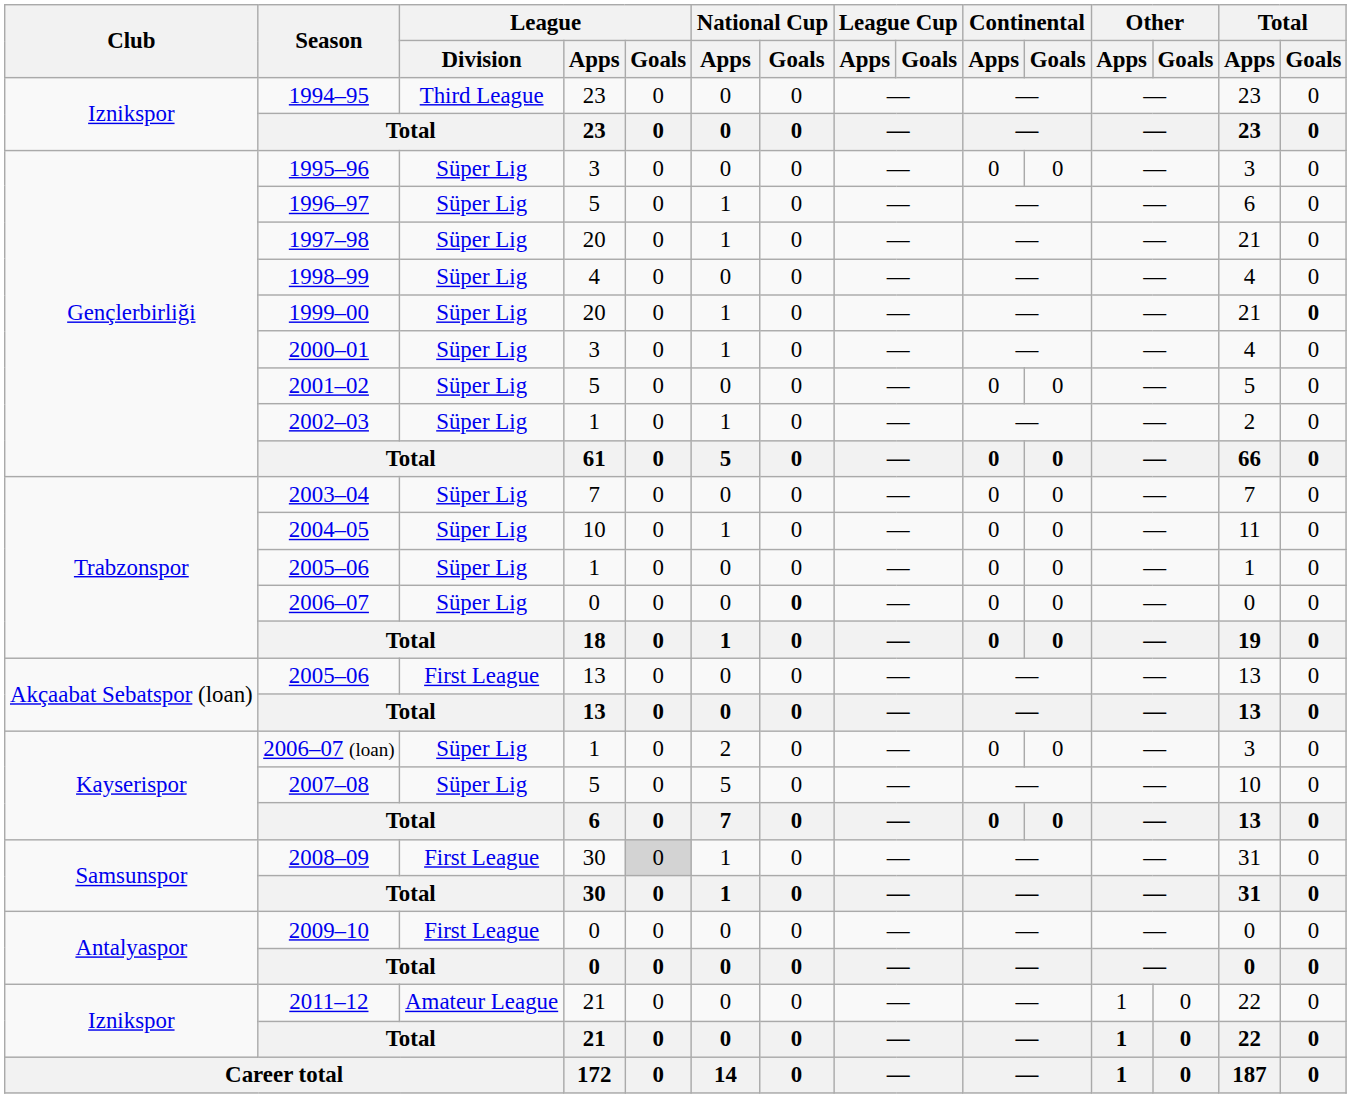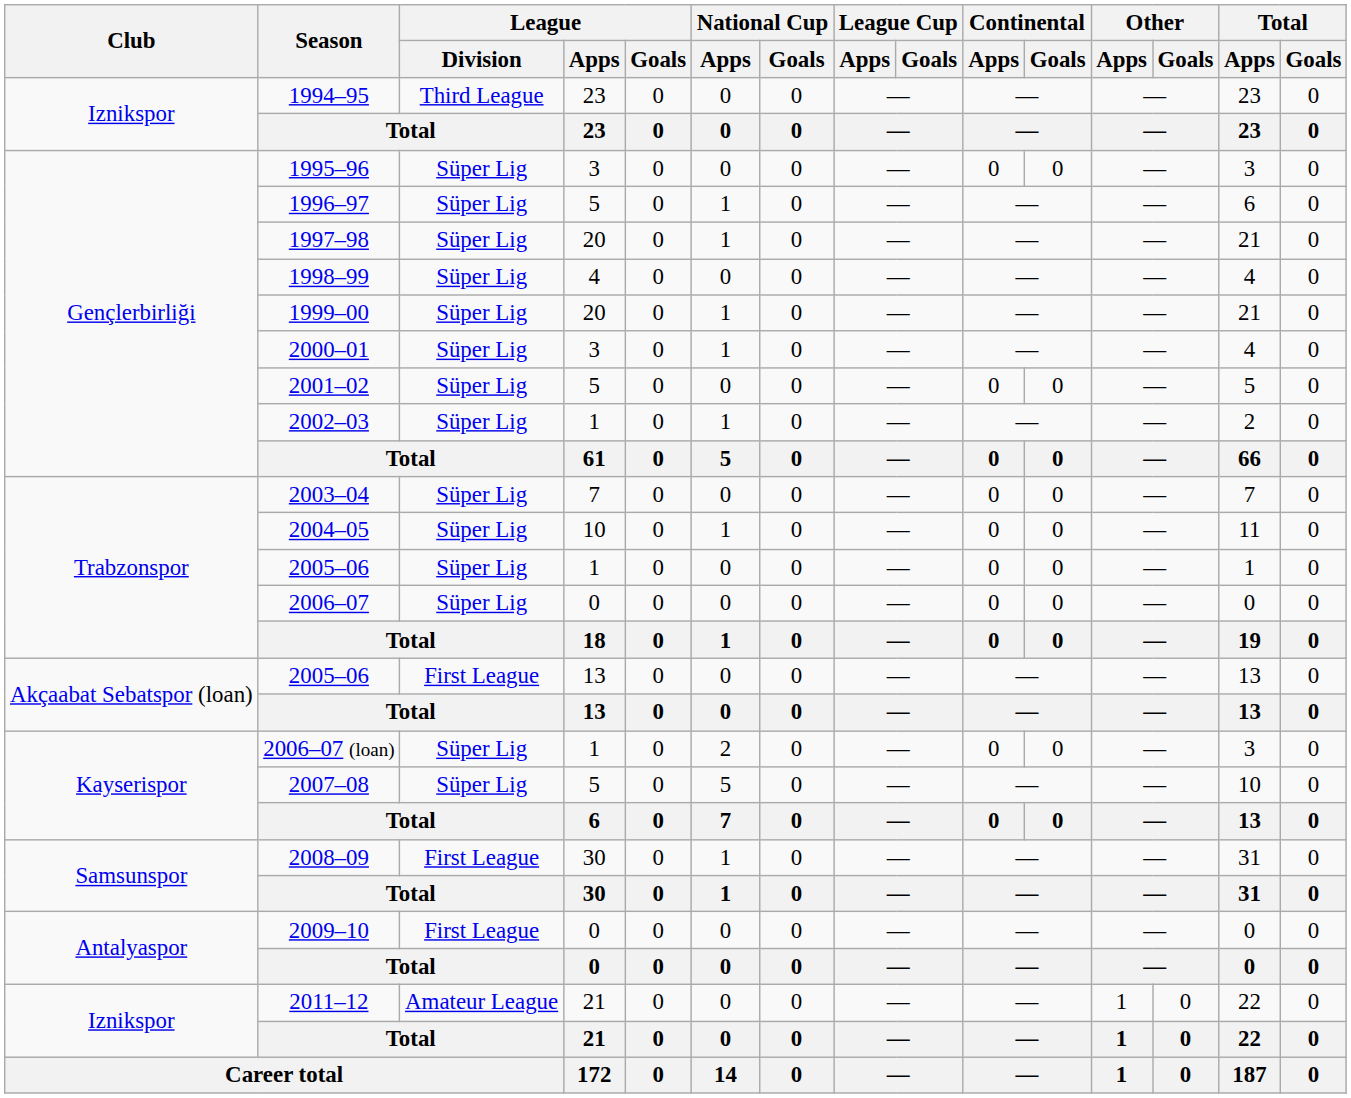(1313, 312) bold -> (1313, 312) normal
(797, 603) bold -> (797, 603) normal
(658, 857) lightgrey background -> (658, 857) no background
